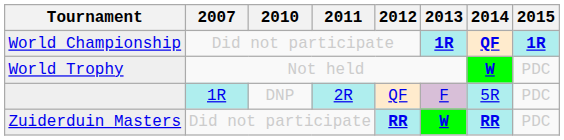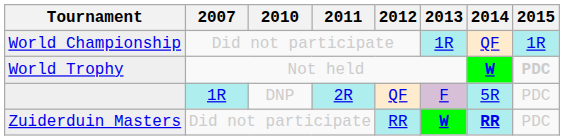(444, 44) bold -> (444, 44) normal
(490, 44) bold -> (490, 44) normal
(536, 44) bold -> (536, 44) normal
(536, 70) normal -> (536, 70) bold
(398, 122) bold -> (398, 122) normal
